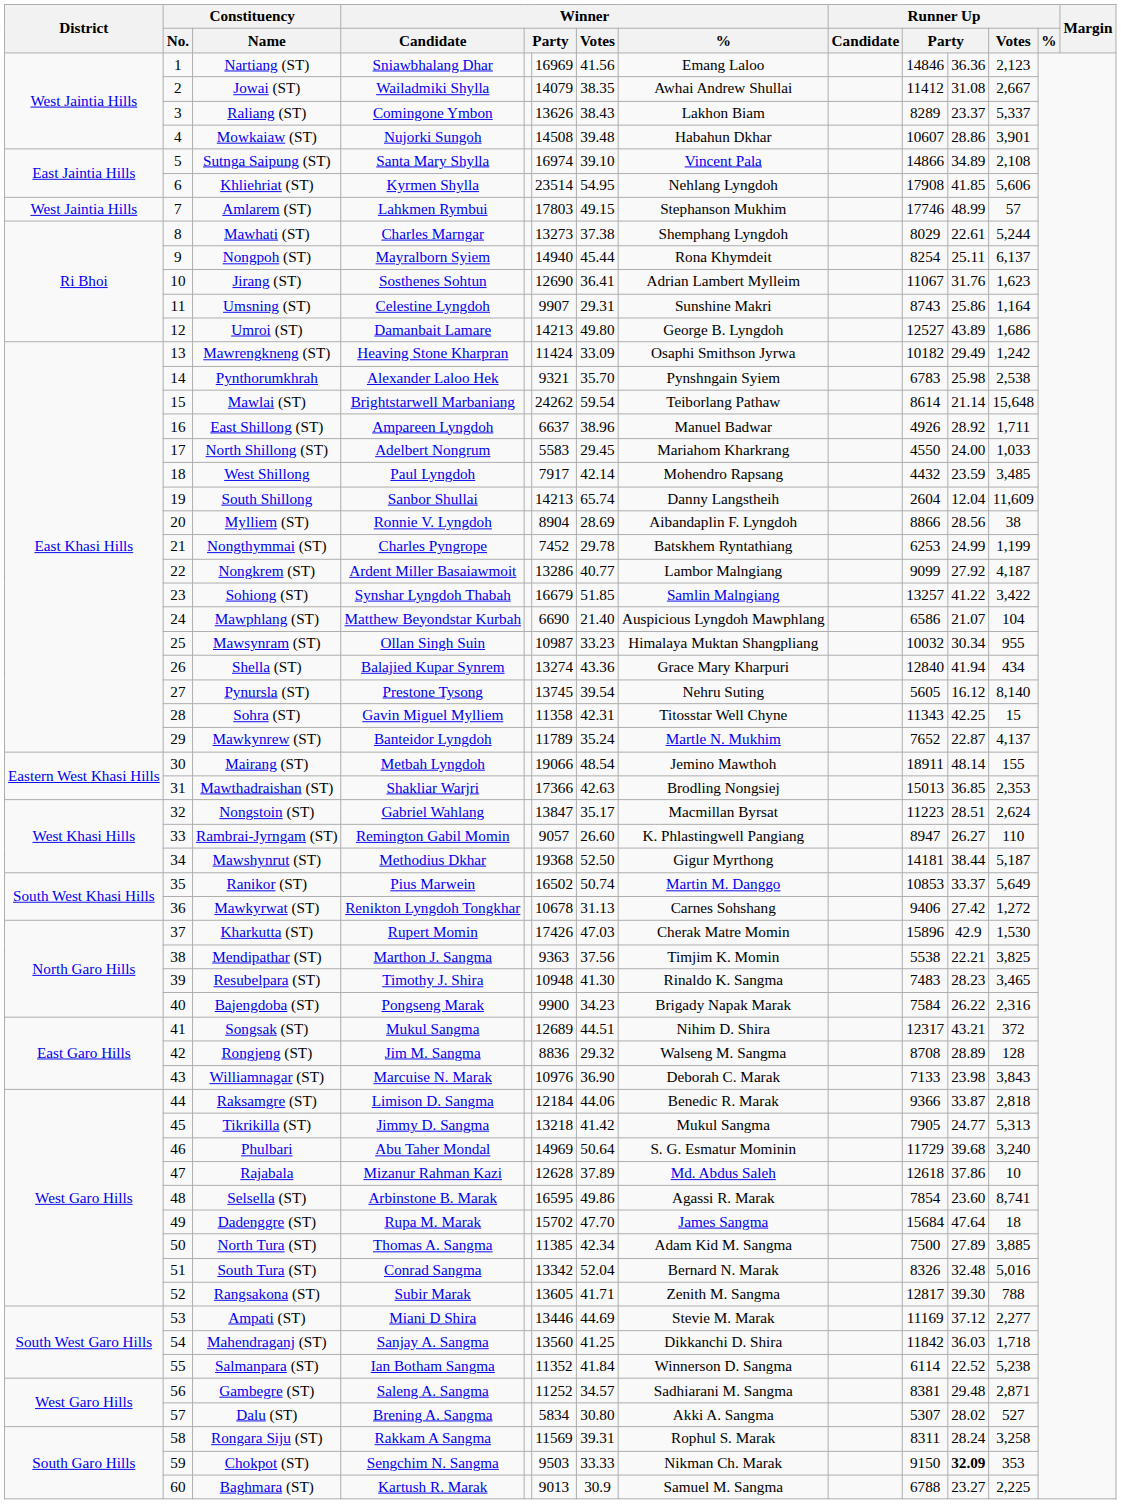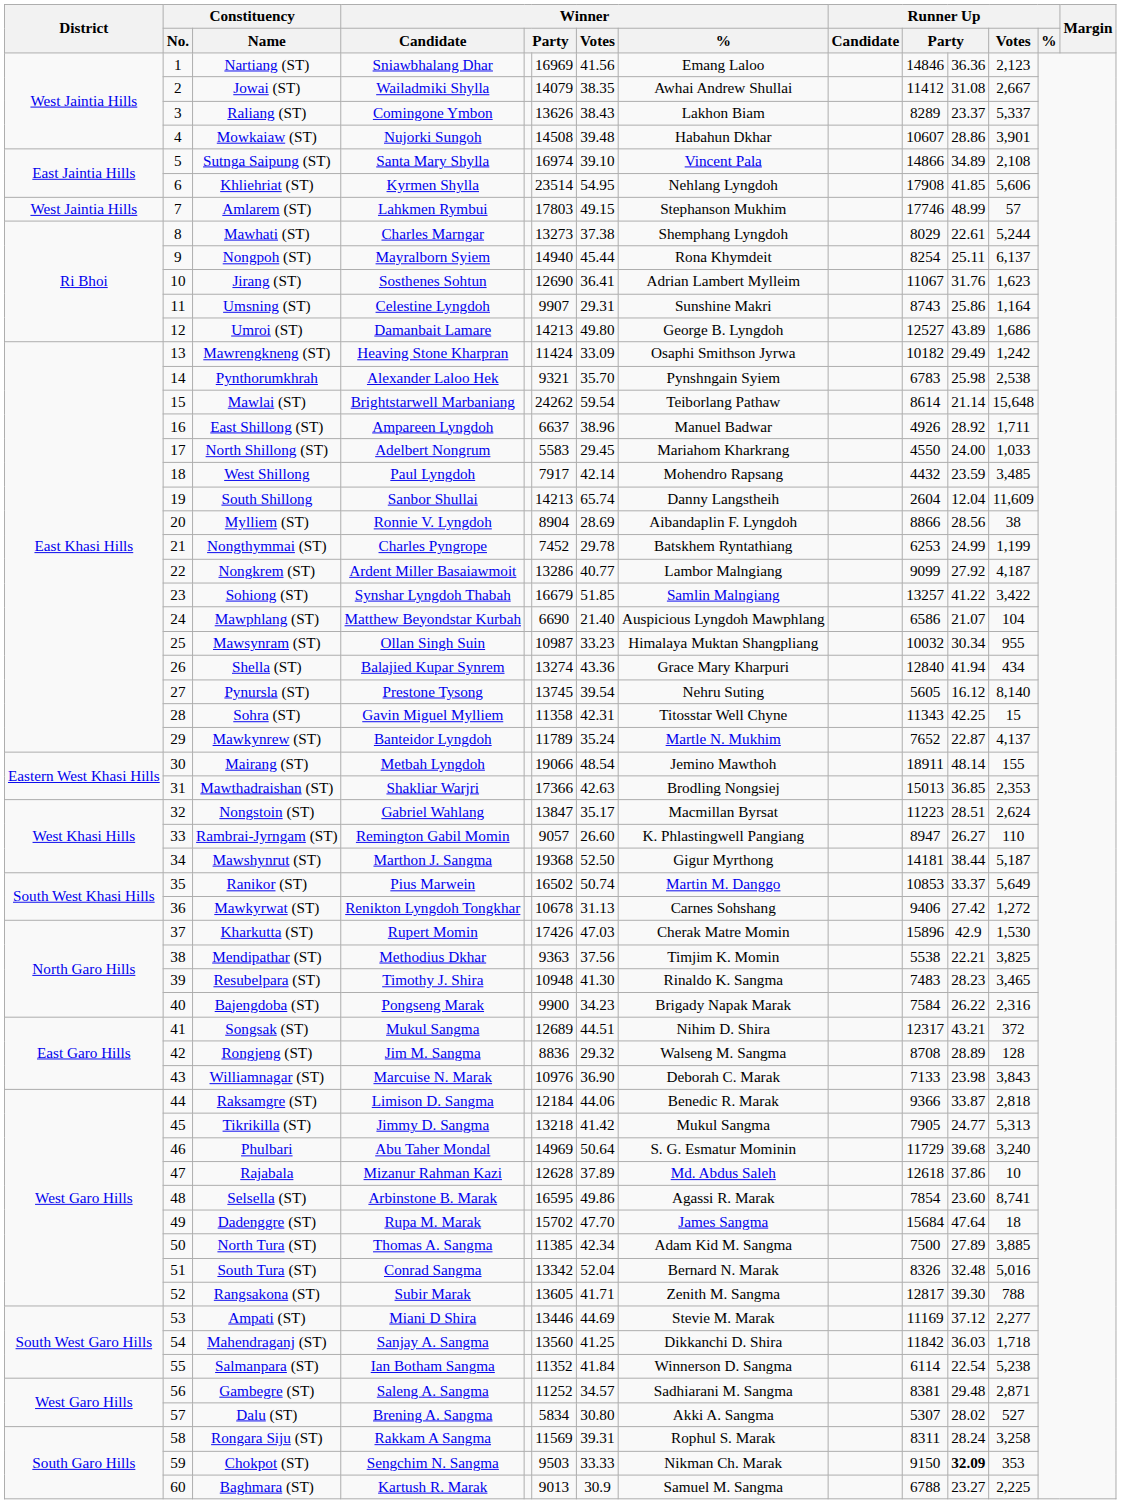(433, 860) Methodius Dkhar -> (433, 860) Marthon J. Sangma
(433, 956) Marthon J. Sangma -> (433, 956) Methodius Dkhar
(968, 1366) 22.52 -> (968, 1366) 22.54
